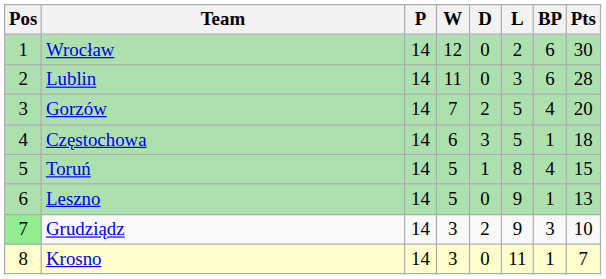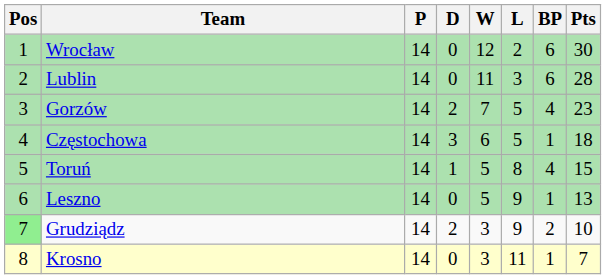columns swapped: (453, 19) <-> (485, 19)
(583, 109) 20 -> (583, 109) 23
(550, 229) 3 -> (550, 229) 2
